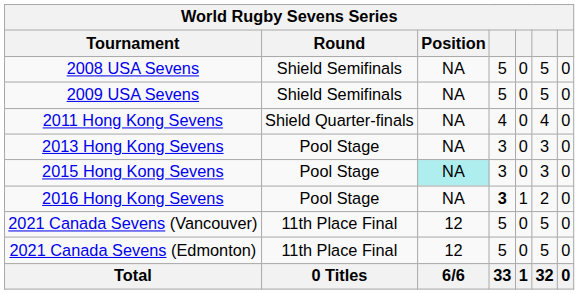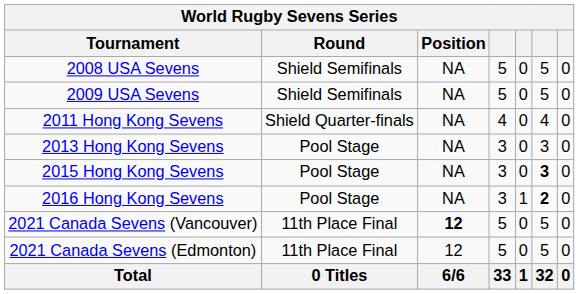(453, 172) paleturquoise background -> (453, 172) no background
(545, 172) normal -> (545, 172) bold
(502, 198) bold -> (502, 198) normal
(545, 198) normal -> (545, 198) bold
(453, 224) normal -> (453, 224) bold
